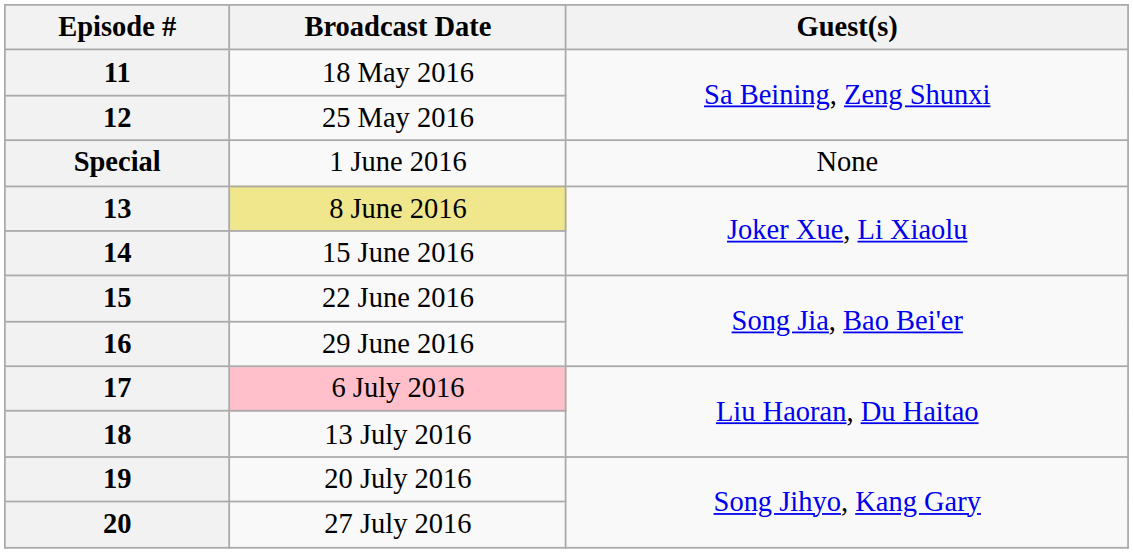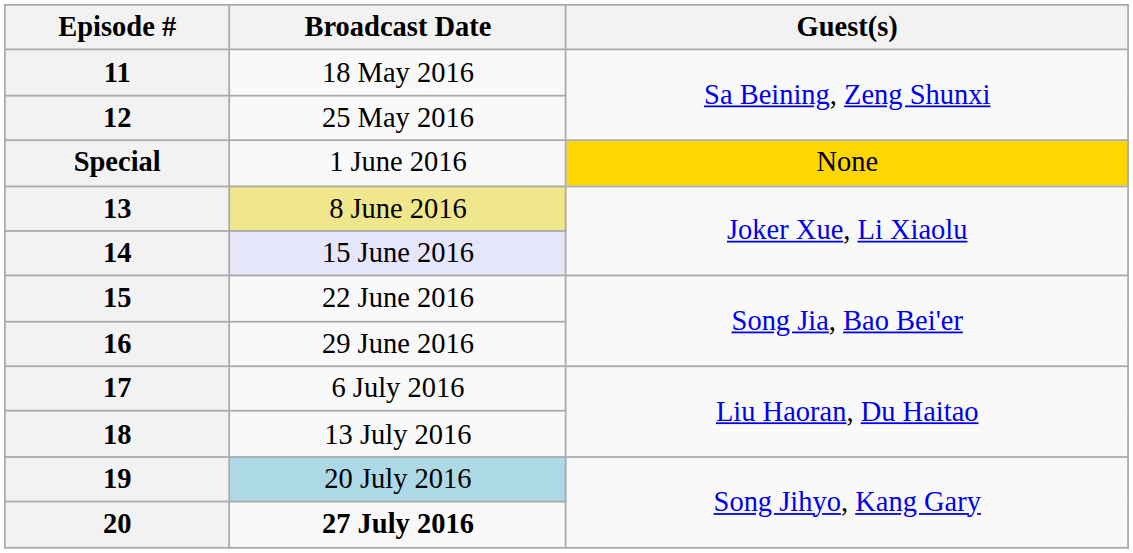(847, 162) no background -> (847, 162) gold background
(398, 252) no background -> (398, 252) lavender background
(398, 388) pink background -> (398, 388) no background
(398, 478) no background -> (398, 478) lightblue background
(398, 523) normal -> (398, 523) bold
